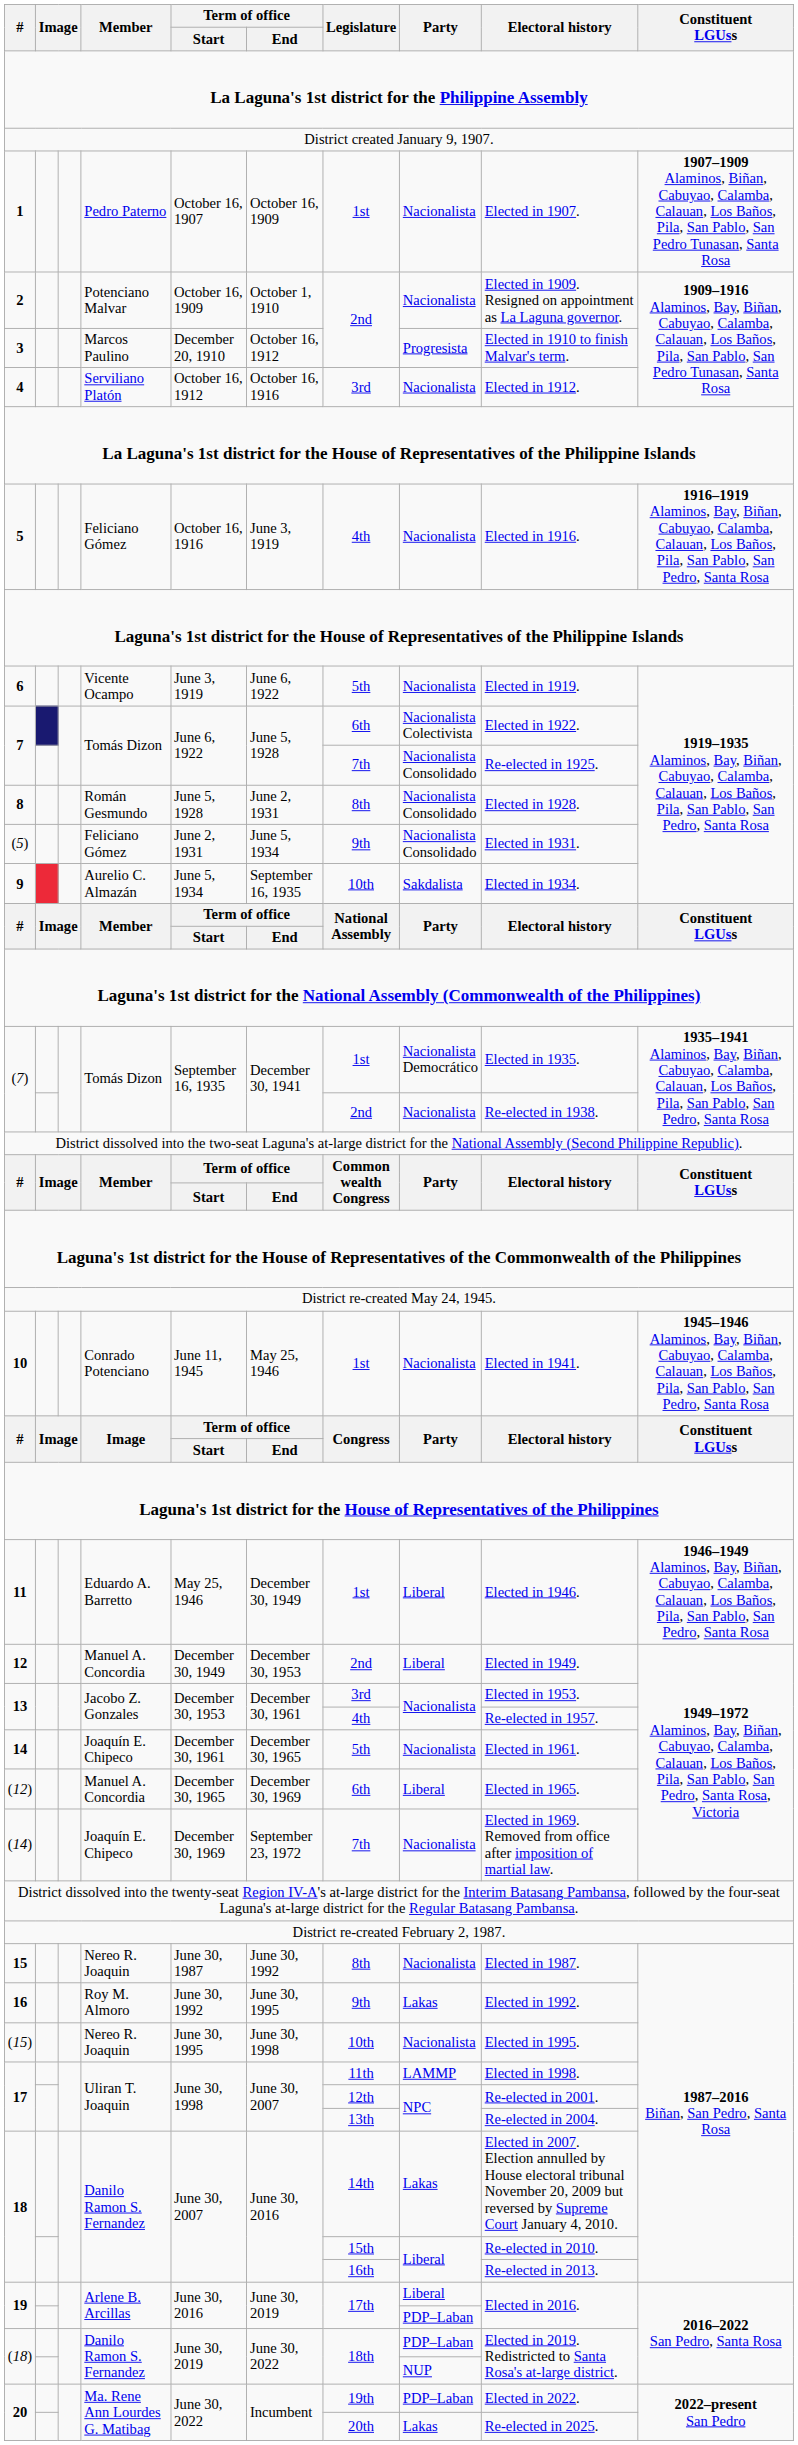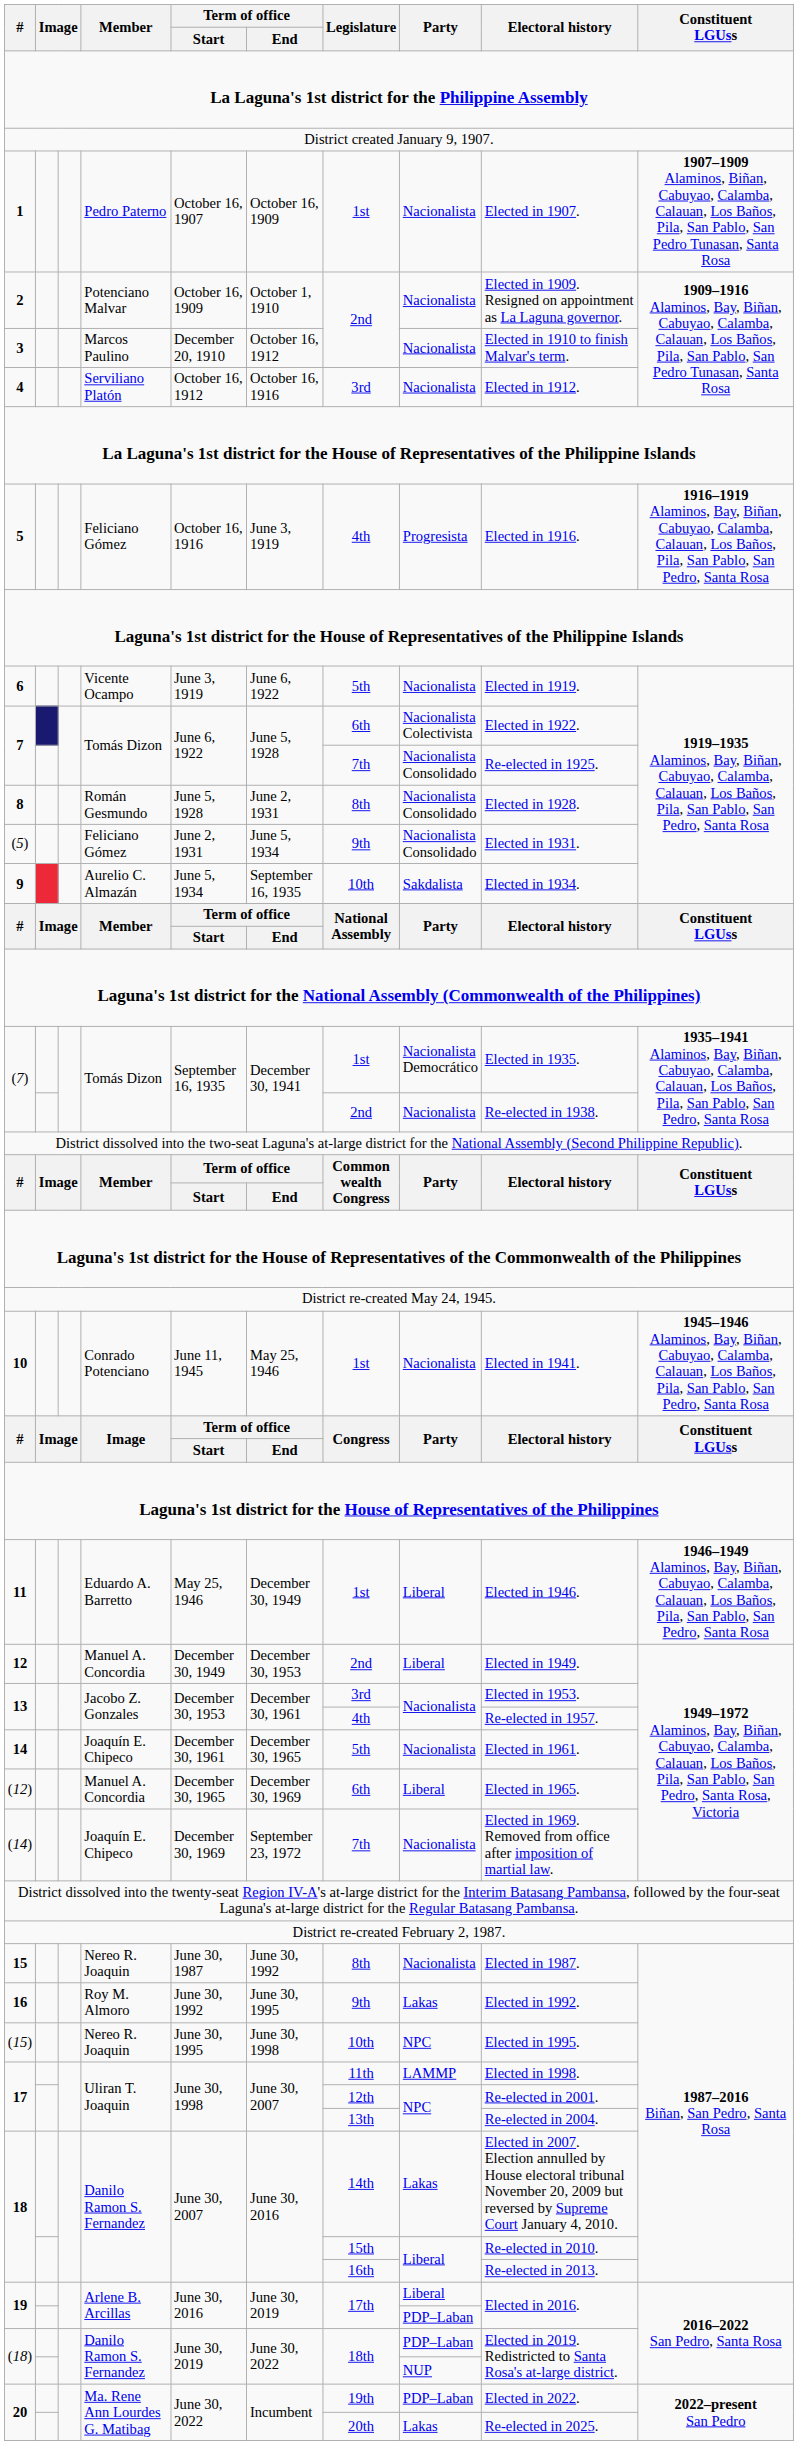(435, 347) Progresista -> (439, 347) Nacionalista
(439, 536) Nacionalista -> (435, 536) Progresista
(439, 2042) Nacionalista -> (417, 2042) NPC
